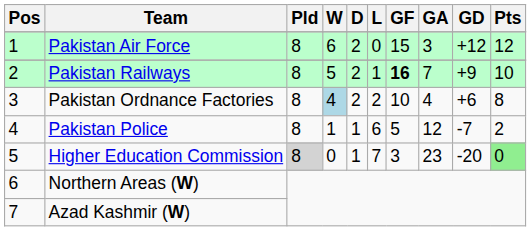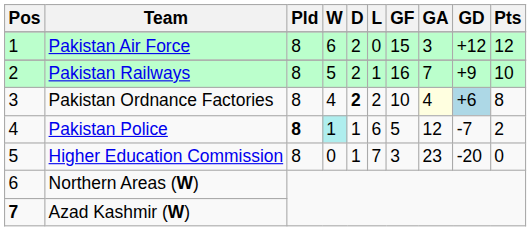(400, 73) bold -> (400, 73) normal
(331, 101) lightblue background -> (331, 101) no background
(356, 101) normal -> (356, 101) bold
(427, 101) no background -> (427, 101) lightyellow background
(467, 101) no background -> (467, 101) lightblue background
(296, 128) normal -> (296, 128) bold
(331, 128) no background -> (331, 128) paleturquoise background
(296, 156) lightgrey background -> (296, 156) no background
(499, 156) lightgreen background -> (499, 156) no background
(13, 211) normal -> (13, 211) bold
